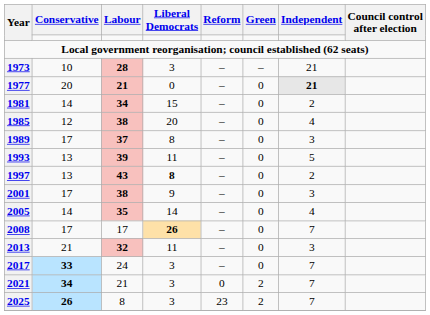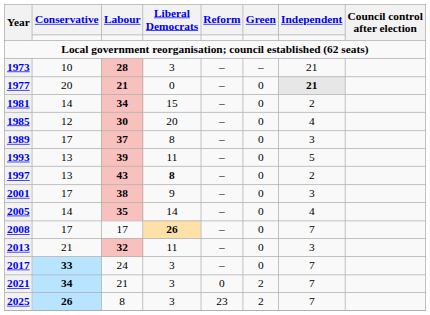(122, 121) 38 -> (122, 121) 30
